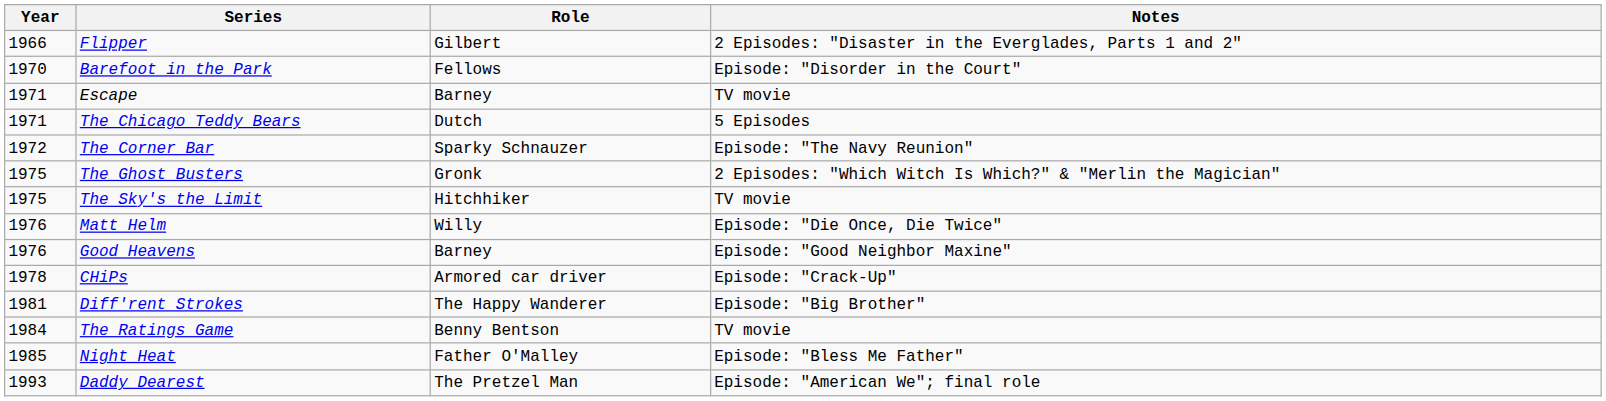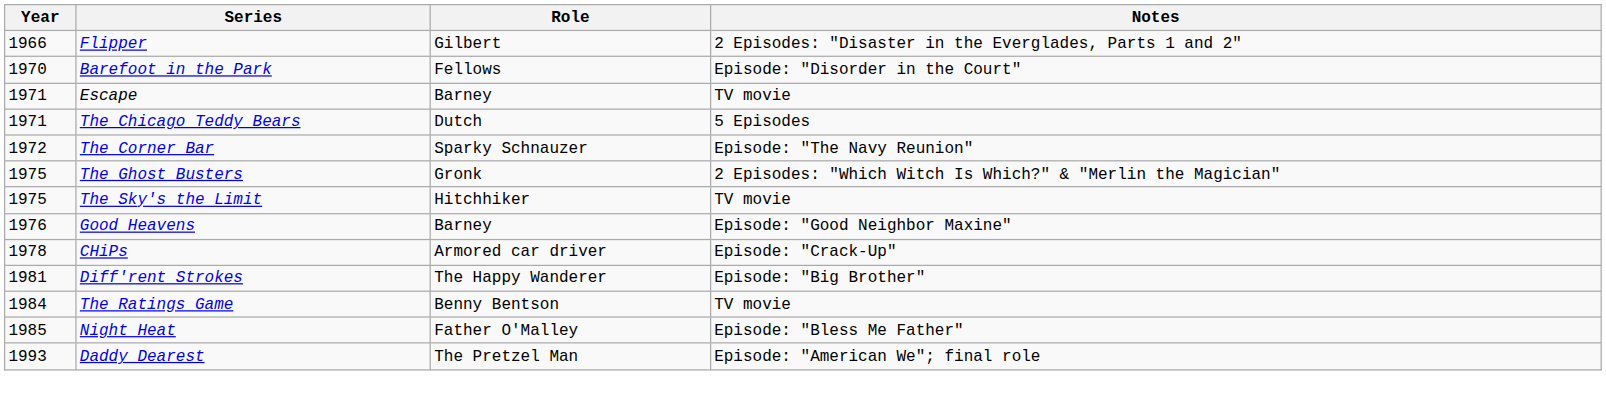- row: (123, 226)
